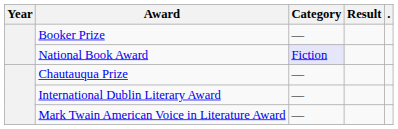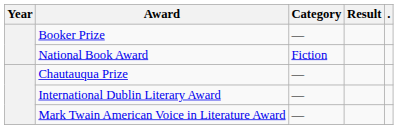(309, 54) lavender background -> (309, 54) no background
